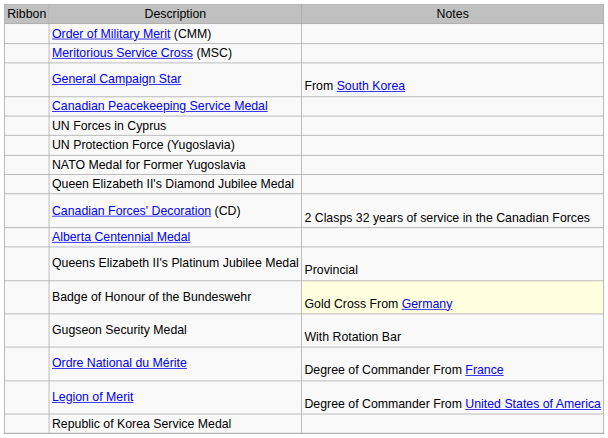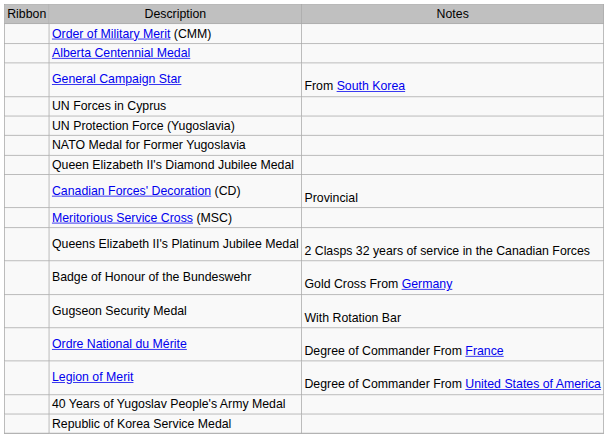rows swapped: (142, 53) <-> (121, 237)
- row: (160, 106)
(447, 217) 2 Clasps 32 years of service in the Canadian Forces -> (331, 198) Provincial
(331, 270) Provincial -> (447, 251) 2 Clasps 32 years of service in the Canadian Forces
(378, 304) lightyellow background -> (378, 284) no background
+ row: (169, 404)
